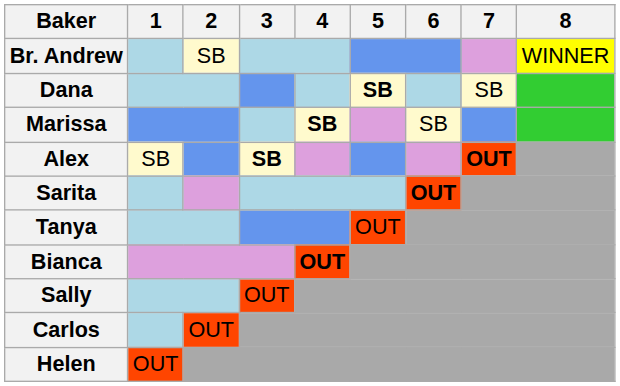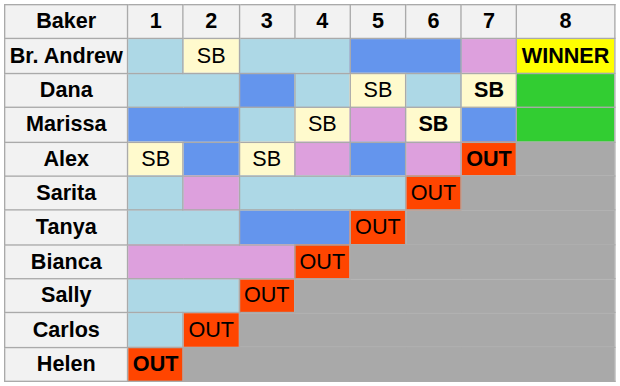(566, 55) normal -> (566, 55) bold
(378, 90) bold -> (378, 90) normal
(489, 90) normal -> (489, 90) bold
(322, 124) bold -> (322, 124) normal
(433, 124) normal -> (433, 124) bold
(267, 158) bold -> (267, 158) normal
(433, 192) bold -> (433, 192) normal
(322, 261) bold -> (322, 261) normal
(156, 364) normal -> (156, 364) bold
